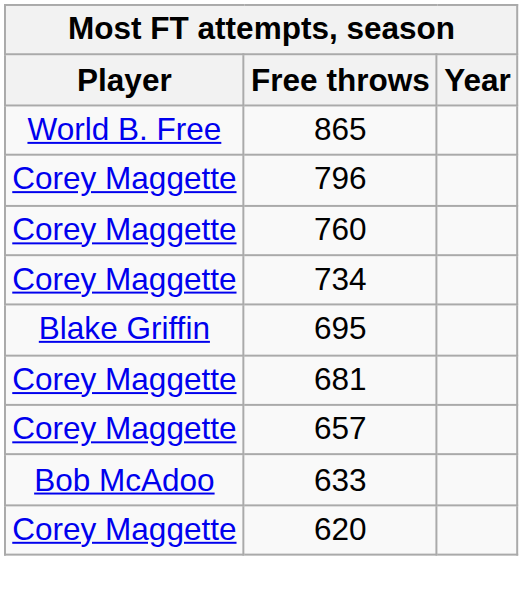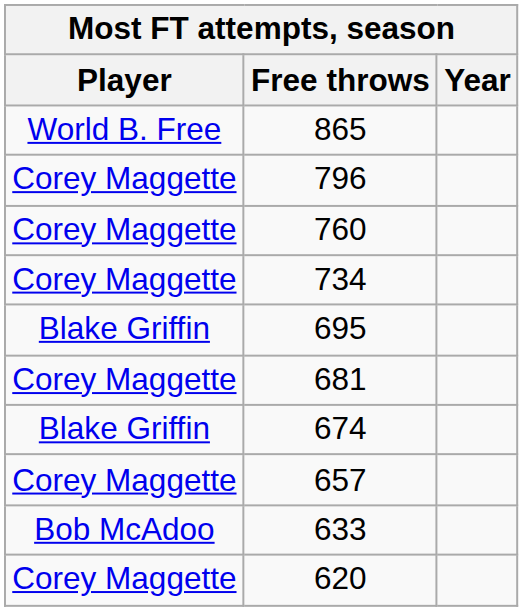+ row: (340, 429)
